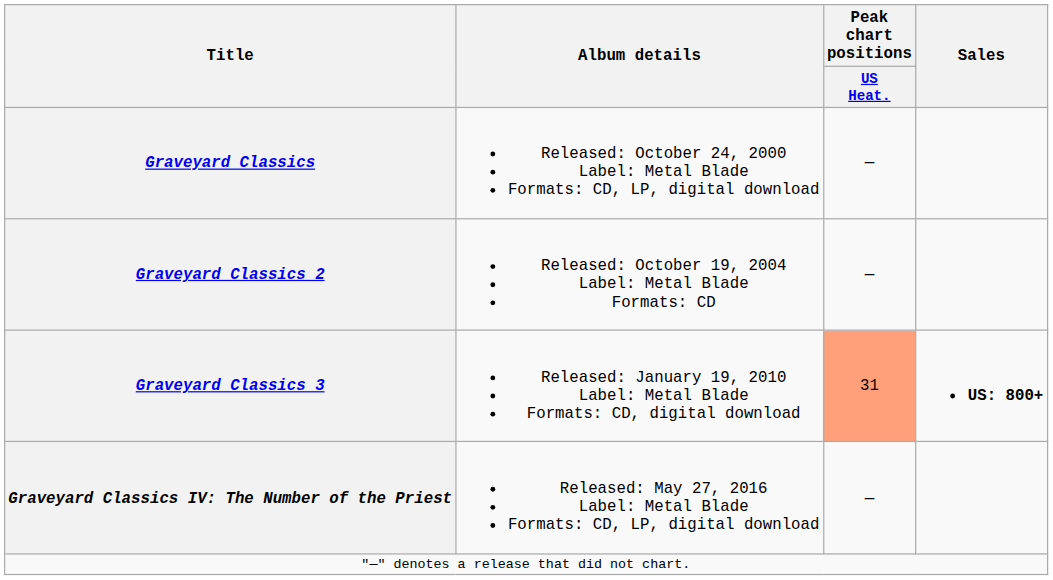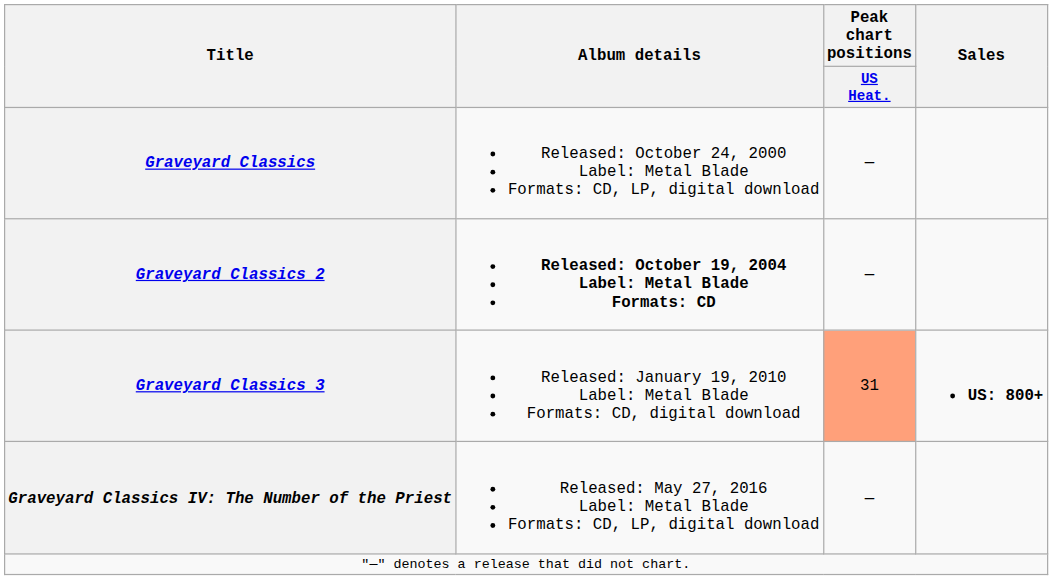(639, 284) normal -> (639, 284) bold
